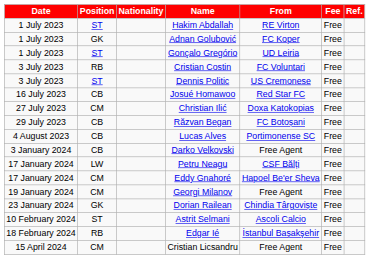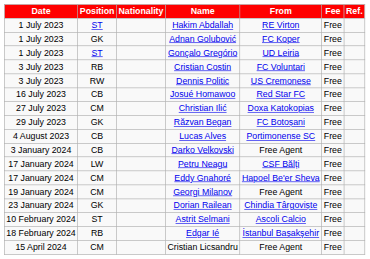(97, 81) ST -> (97, 81) RW
(97, 123) CB -> (97, 123) GK
